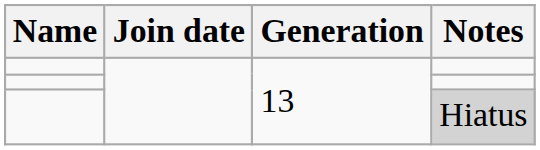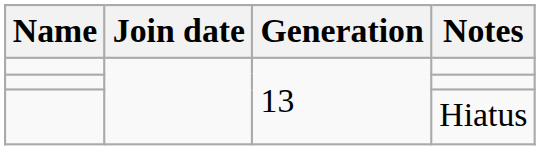(483, 115) lightgrey background -> (483, 115) no background
